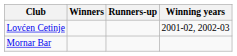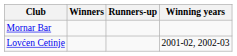rows swapped: (36, 28) <-> (29, 44)
